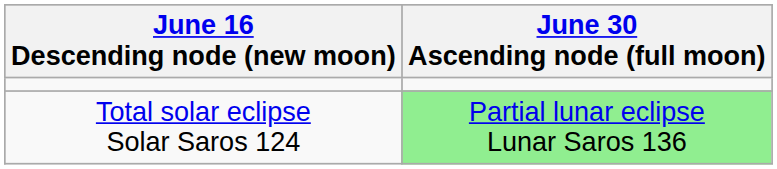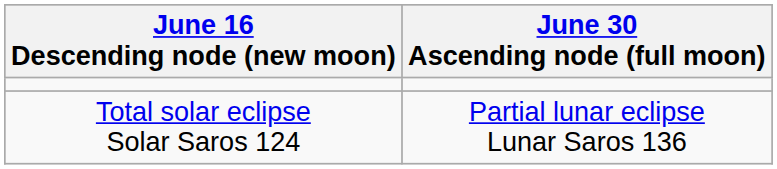(587, 126) lightgreen background -> (587, 126) no background
